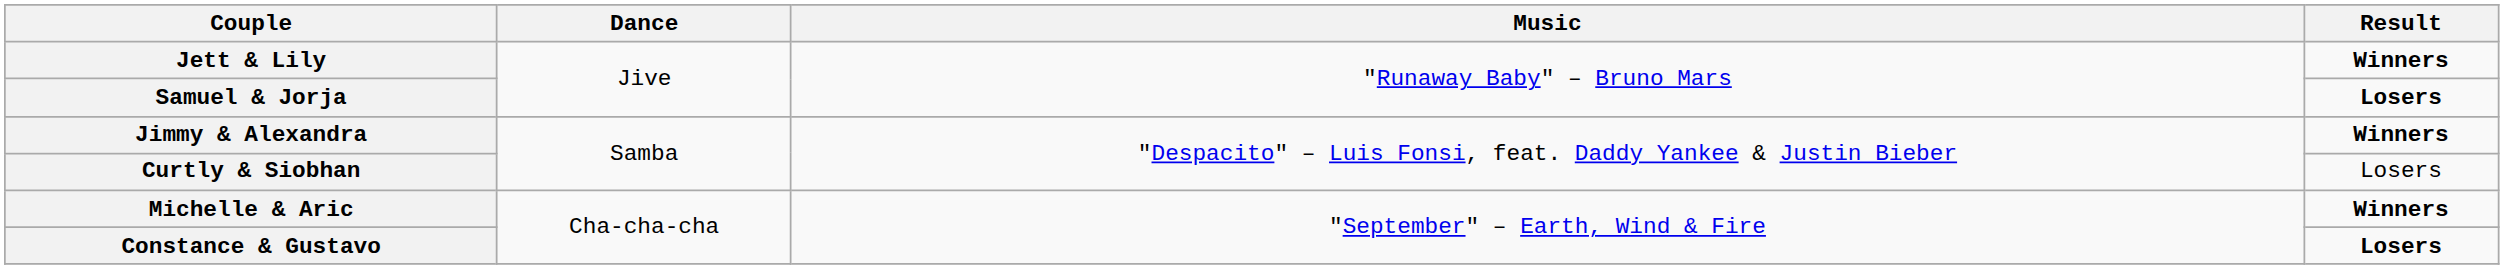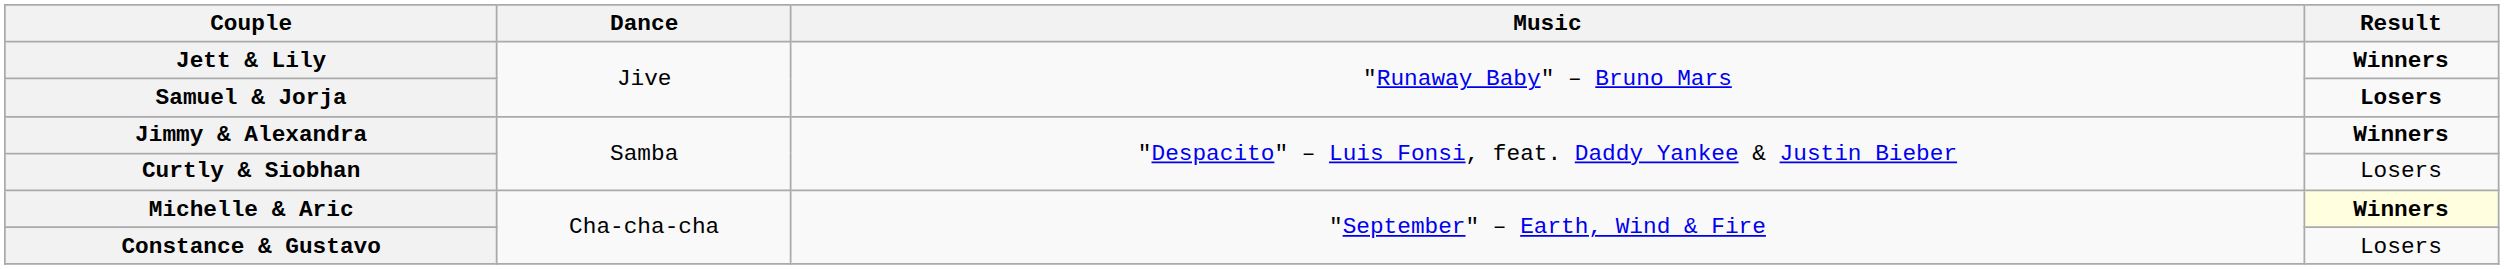(2401, 209) no background -> (2401, 209) lightyellow background
(2401, 246) bold -> (2401, 246) normal
